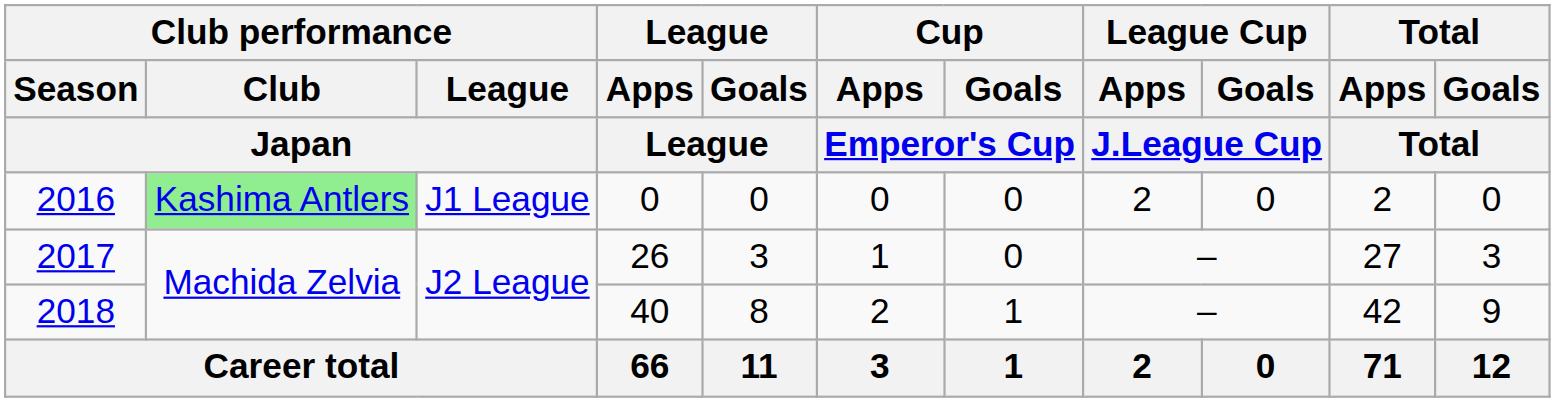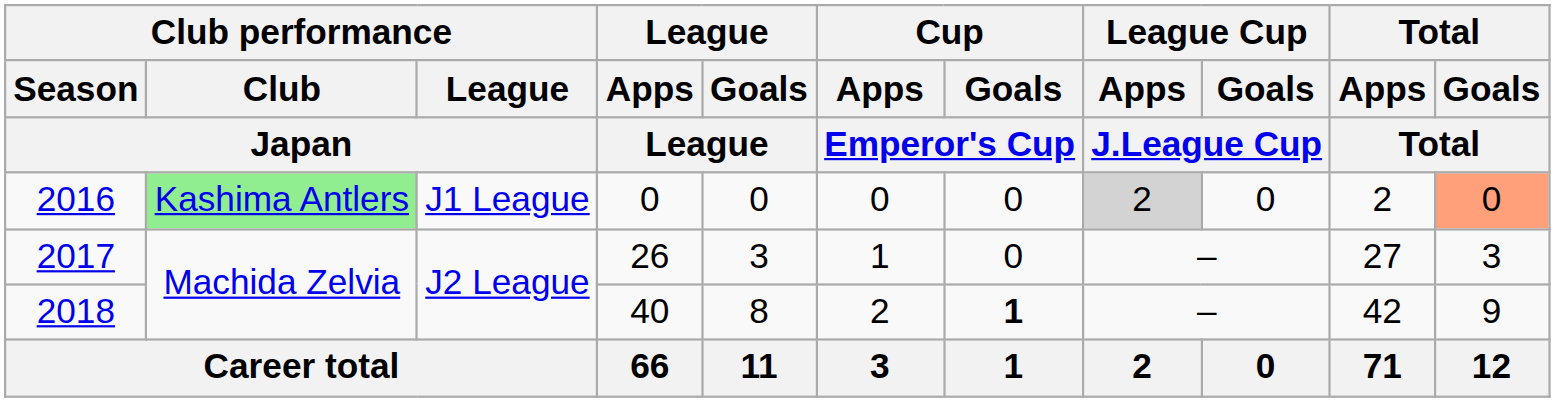(1142, 199) no background -> (1142, 199) lightgrey background
(1491, 199) no background -> (1491, 199) lightsalmon background
(1013, 311) normal -> (1013, 311) bold
